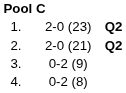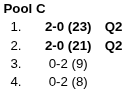(68, 27) normal -> (68, 27) bold
(68, 45) normal -> (68, 45) bold
